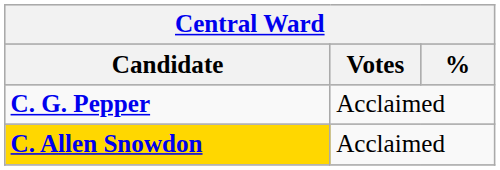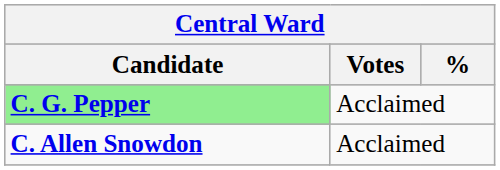(80, 104) no background -> (80, 104) lightgreen background
(107, 143) gold background -> (107, 143) no background
